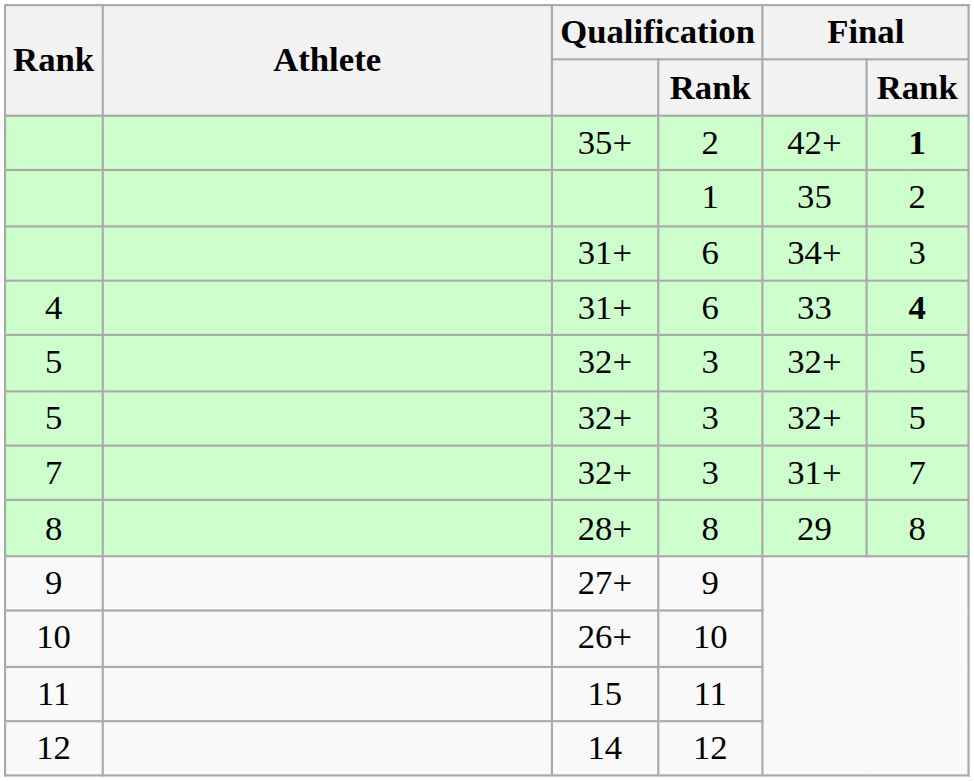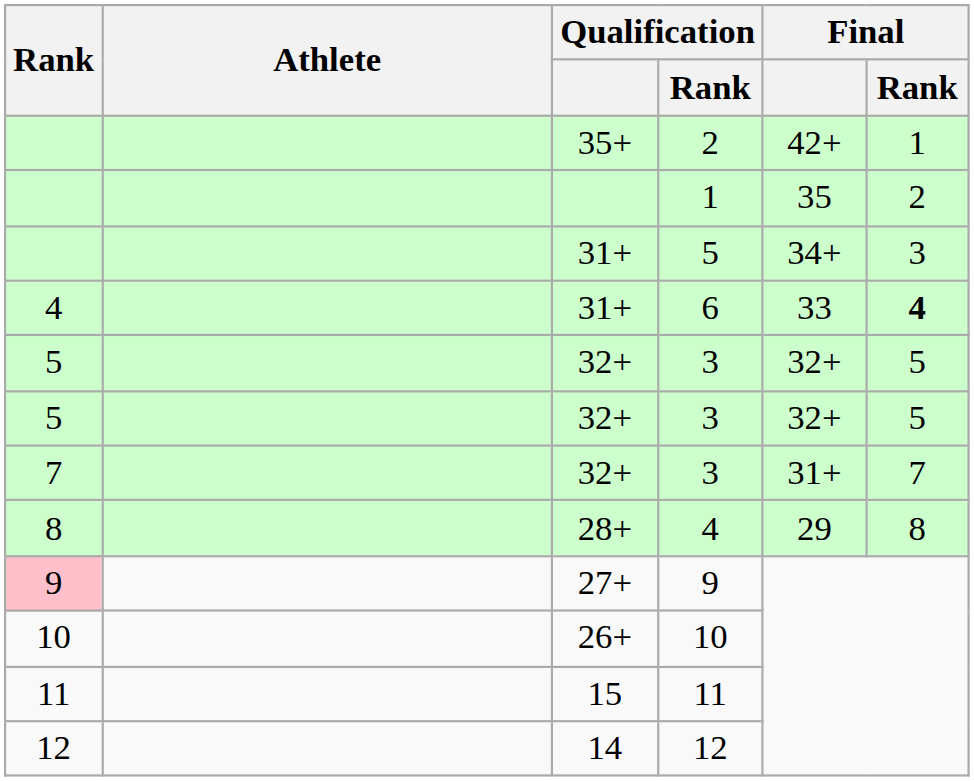(917, 142) bold -> (917, 142) normal
(710, 252) 6 -> (710, 252) 5
(710, 527) 8 -> (710, 527) 4
(54, 582) no background -> (54, 582) pink background
